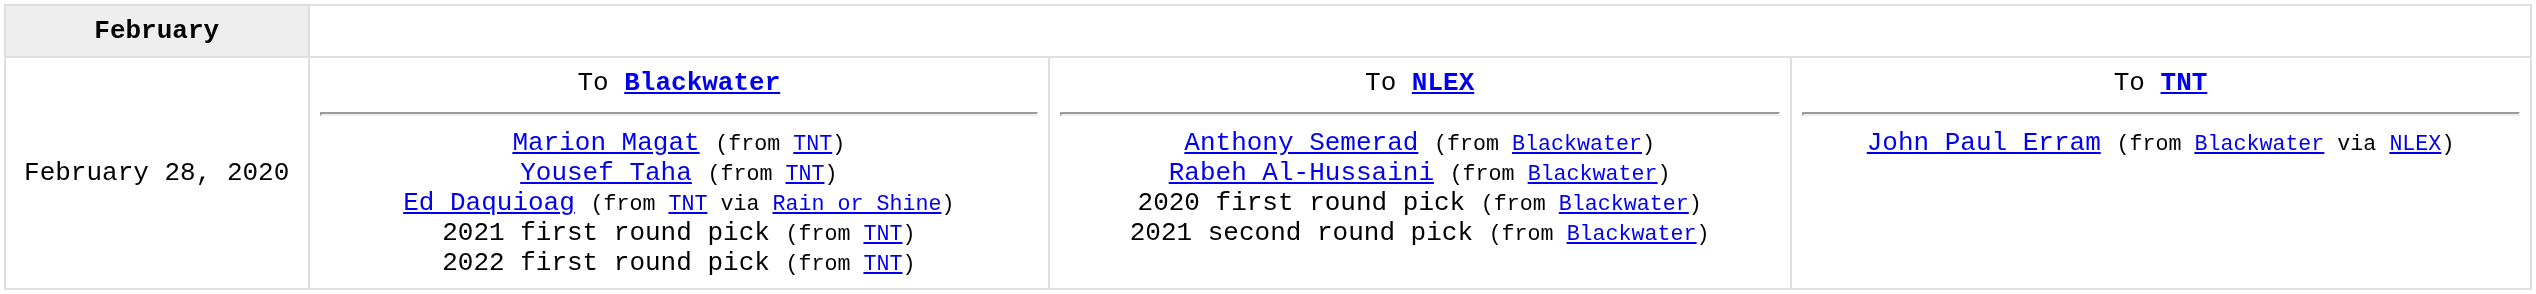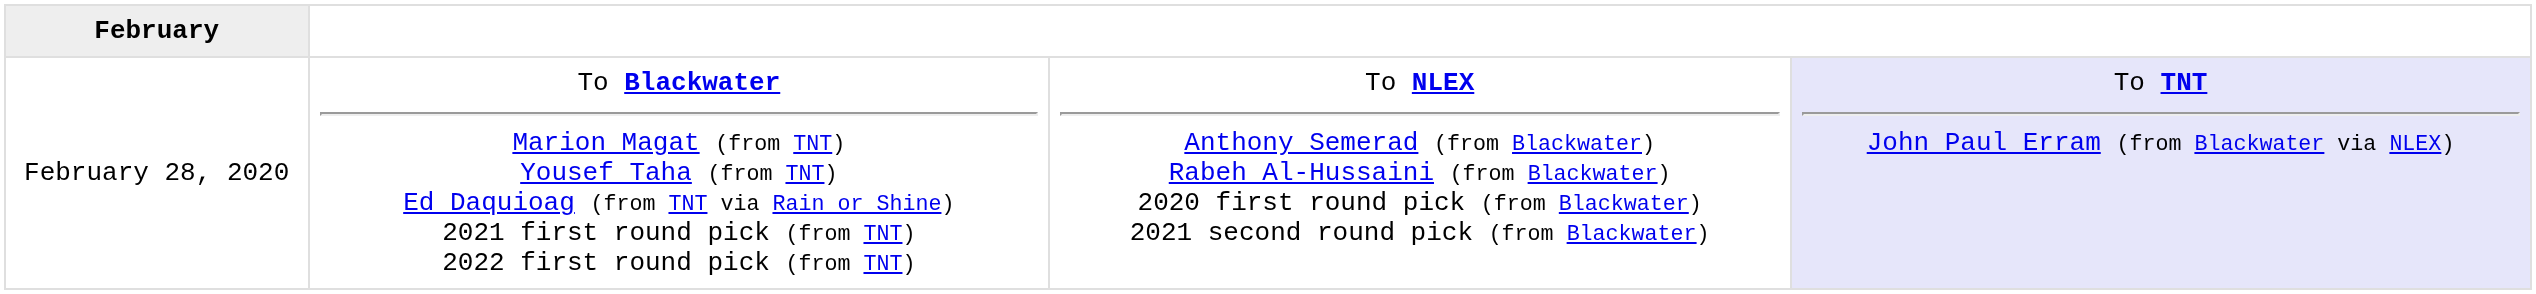(2161, 113) no background -> (2161, 113) lavender background
